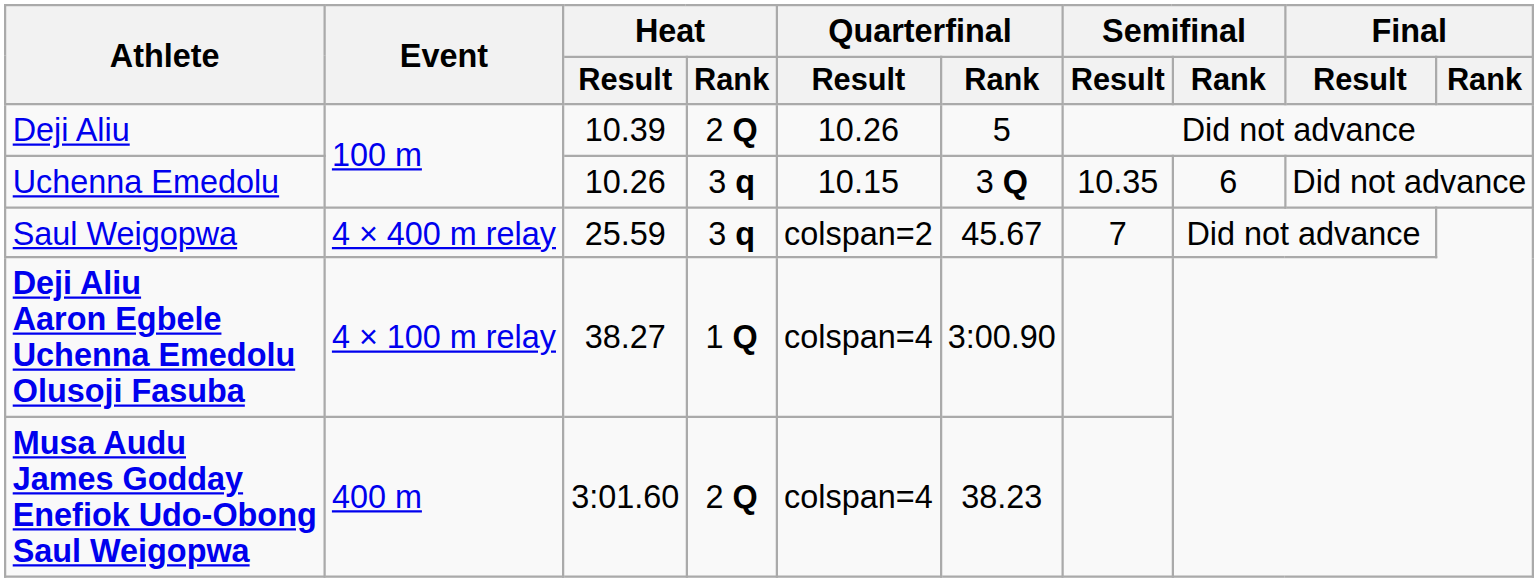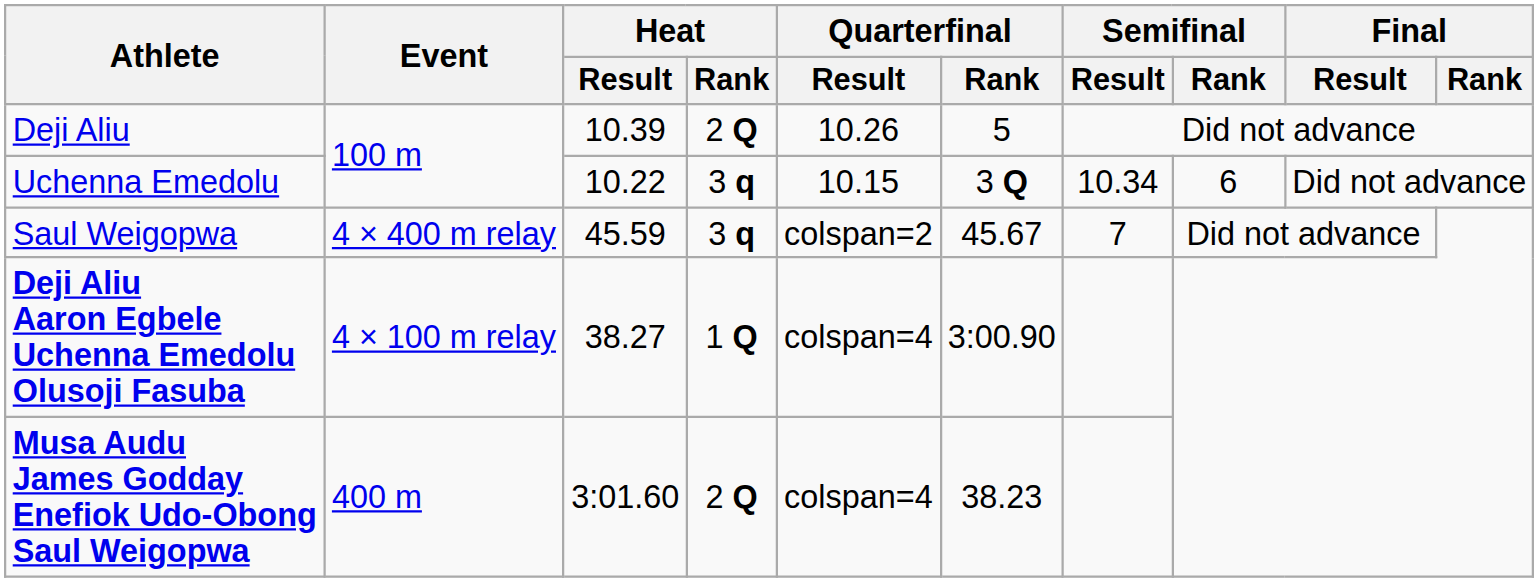(625, 182) 10.26 -> (625, 182) 10.22
(1118, 182) 10.35 -> (1118, 182) 10.34
(625, 233) 25.59 -> (625, 233) 45.59
